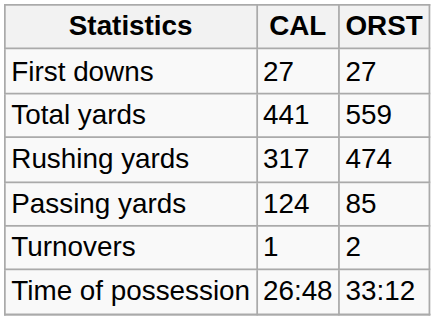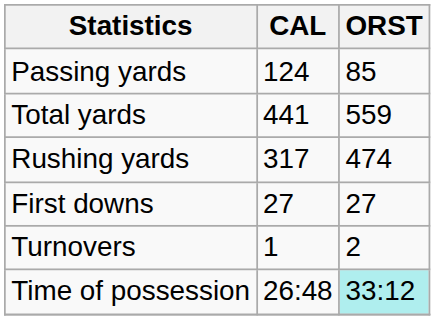rows swapped: (82, 70) <-> (99, 203)
(380, 291) no background -> (380, 291) paleturquoise background
